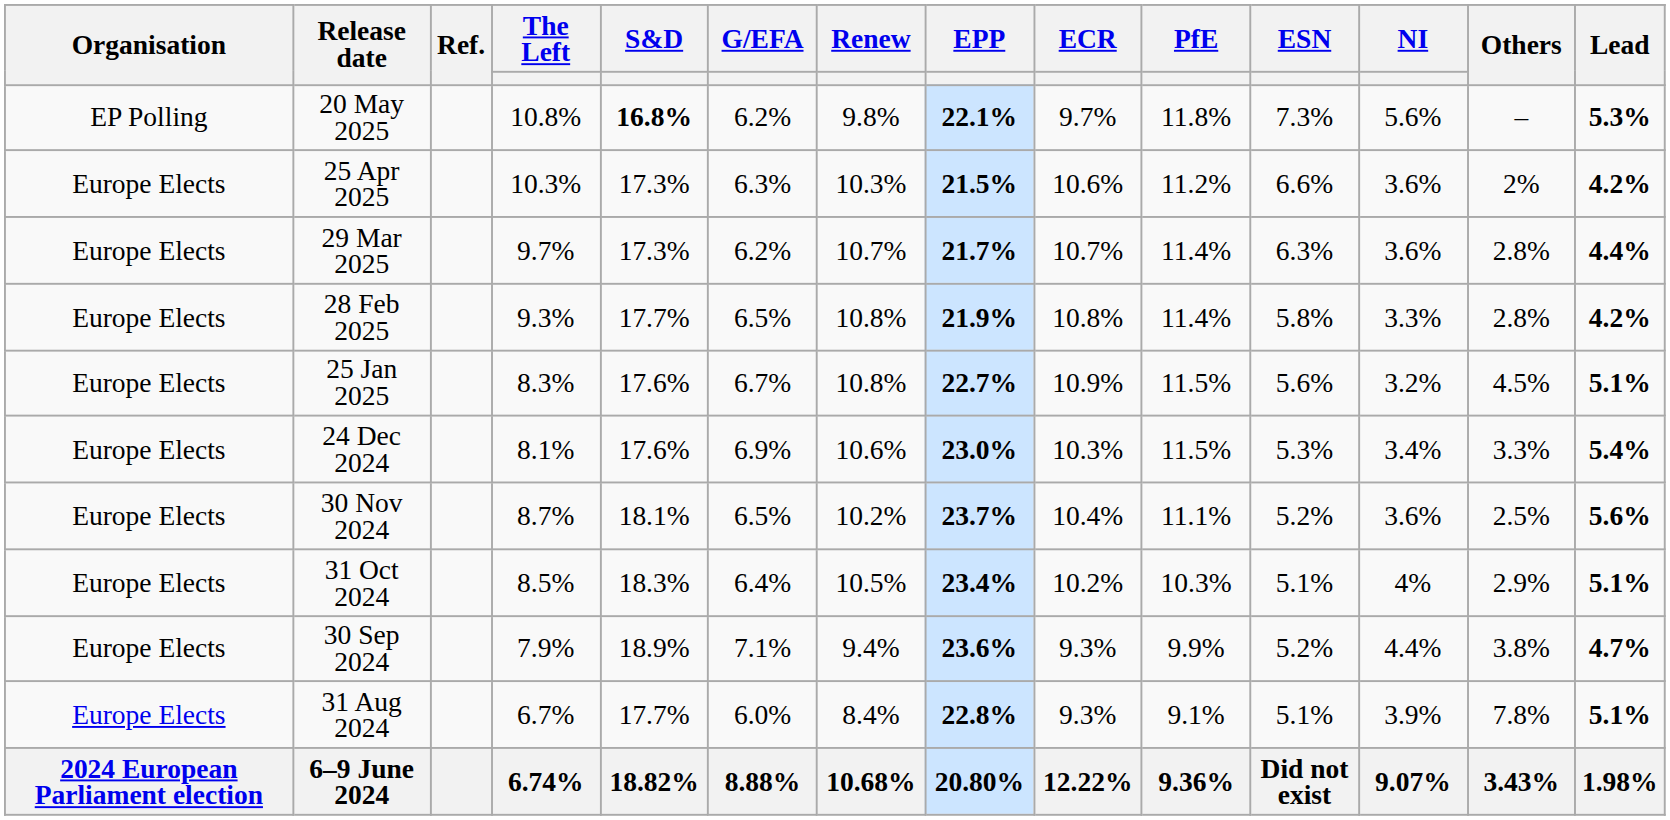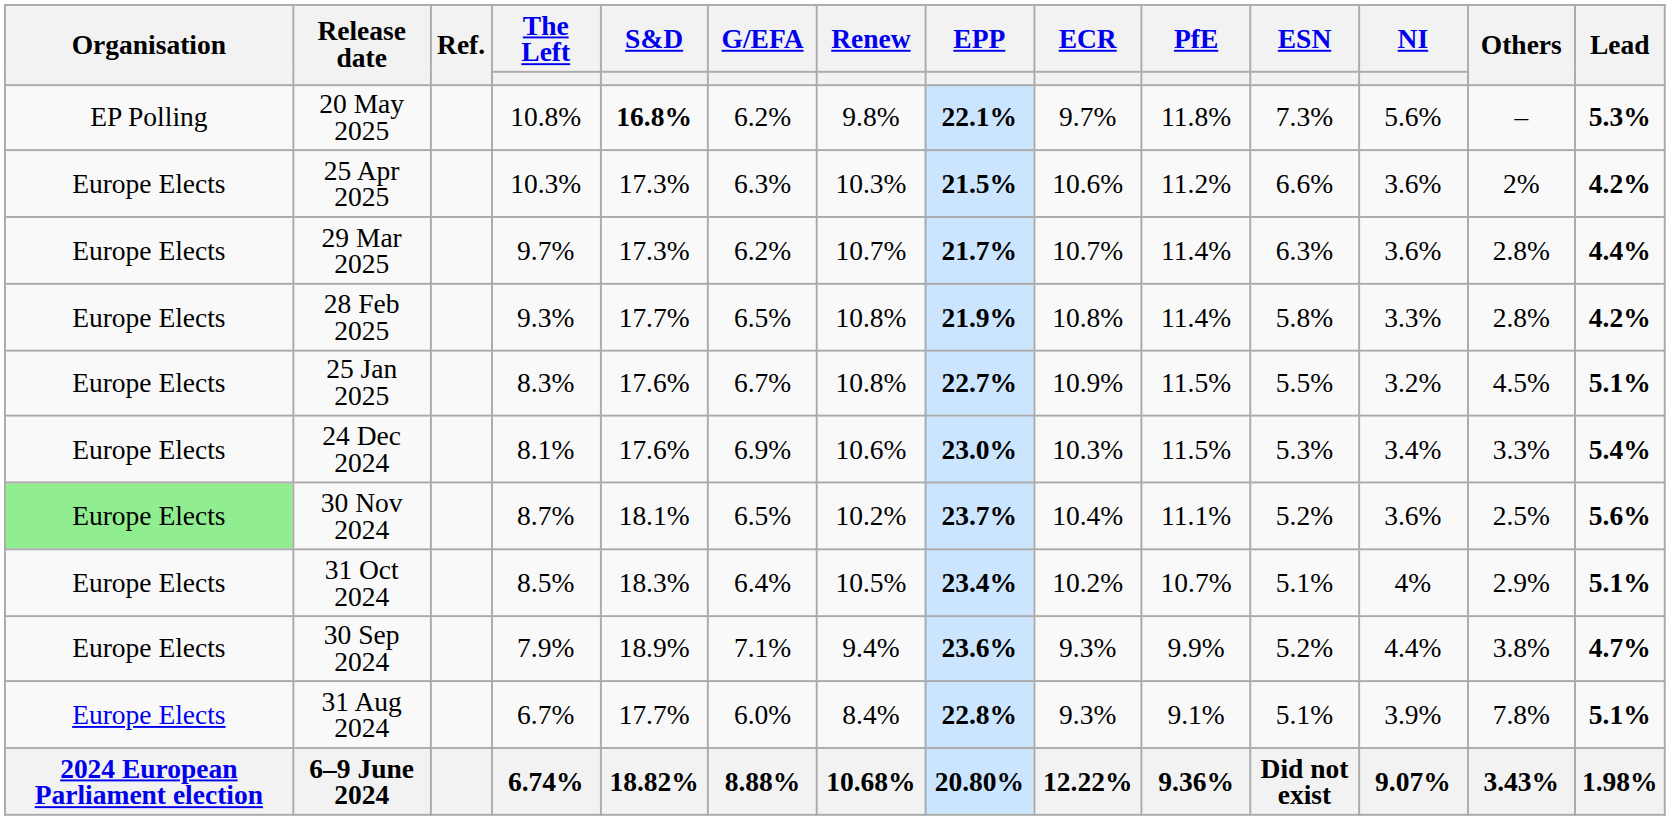(1304, 383) 5.6% -> (1304, 383) 5.5%
(149, 516) no background -> (149, 516) lightgreen background
(1196, 582) 10.3% -> (1196, 582) 10.7%
